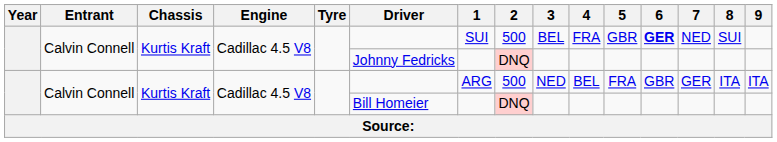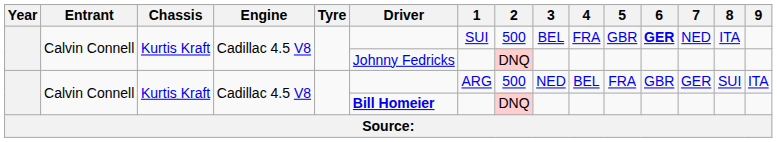(730, 37) SUI -> (730, 37) ITA
(730, 81) ITA -> (730, 81) SUI
(391, 103) normal -> (394, 103) bold
